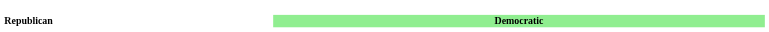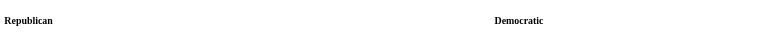(519, 21) lightgreen background -> (519, 21) no background
